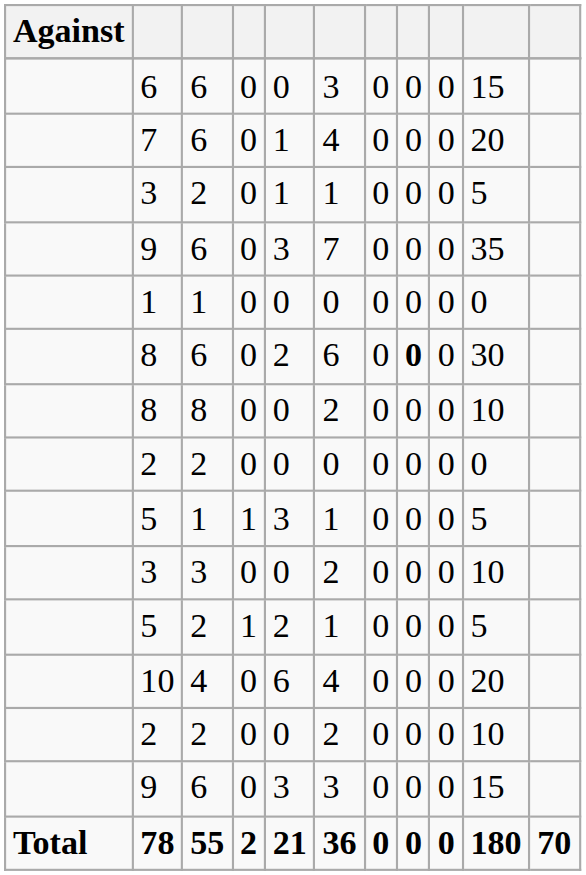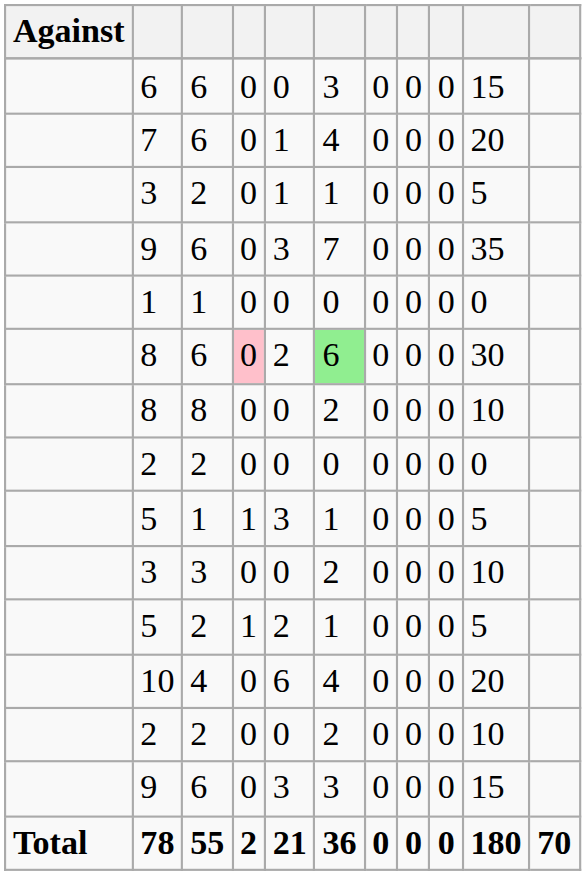(248, 355) no background -> (248, 355) pink background
(331, 355) no background -> (331, 355) lightgreen background
(414, 355) bold -> (414, 355) normal
